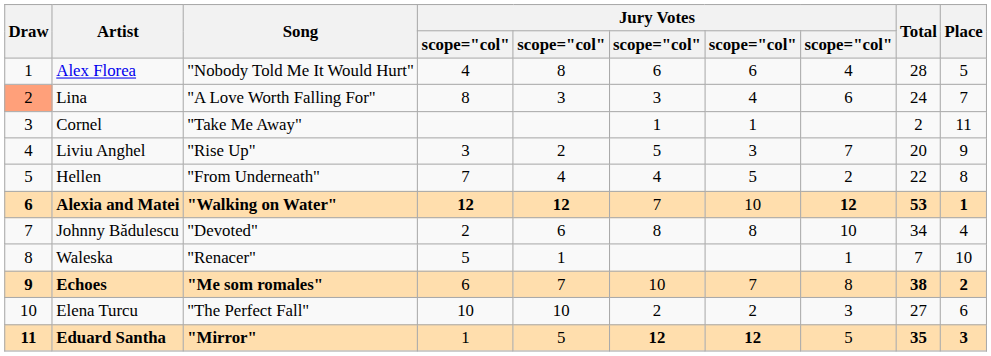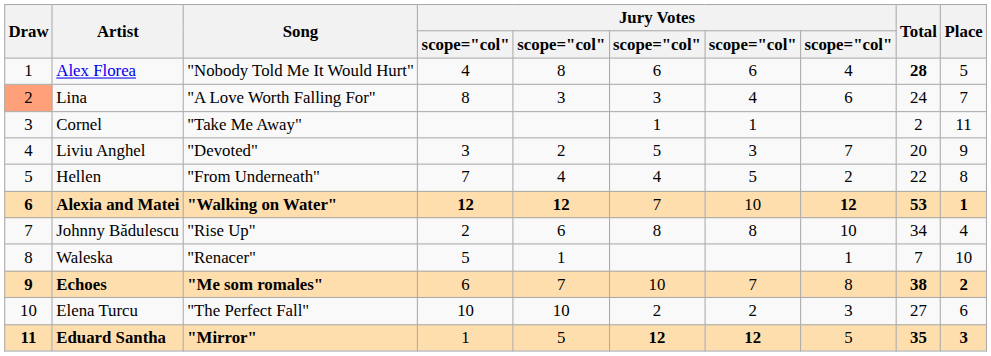(918, 71) normal -> (918, 71) bold
(221, 151) "Rise Up" -> (223, 151) "Devoted"
(223, 230) "Devoted" -> (221, 230) "Rise Up"
